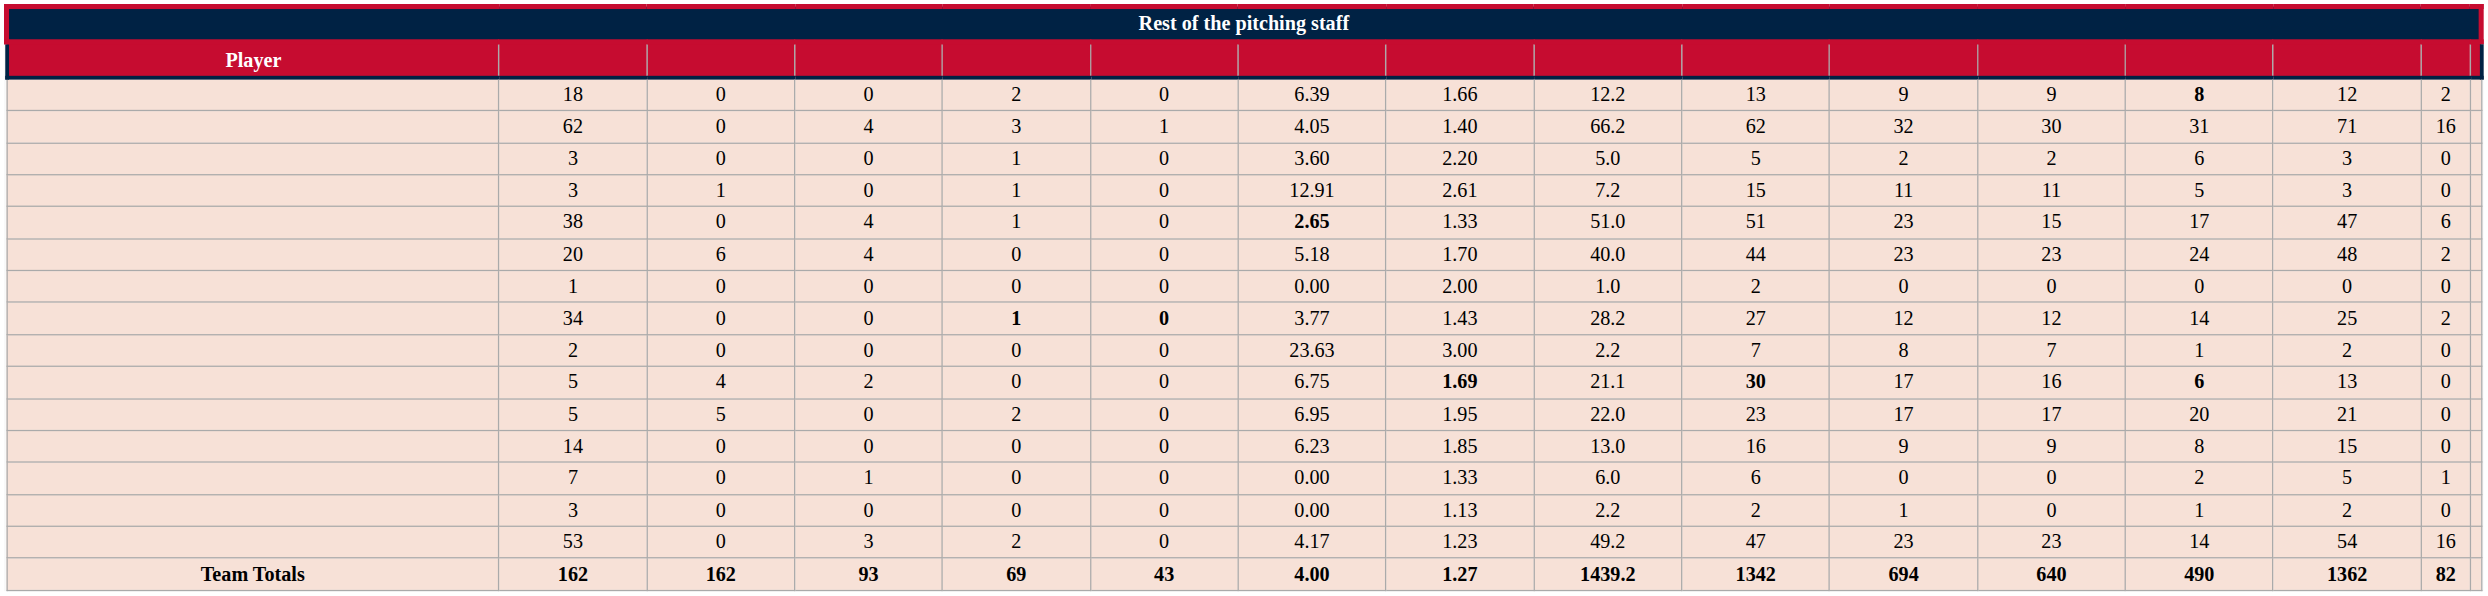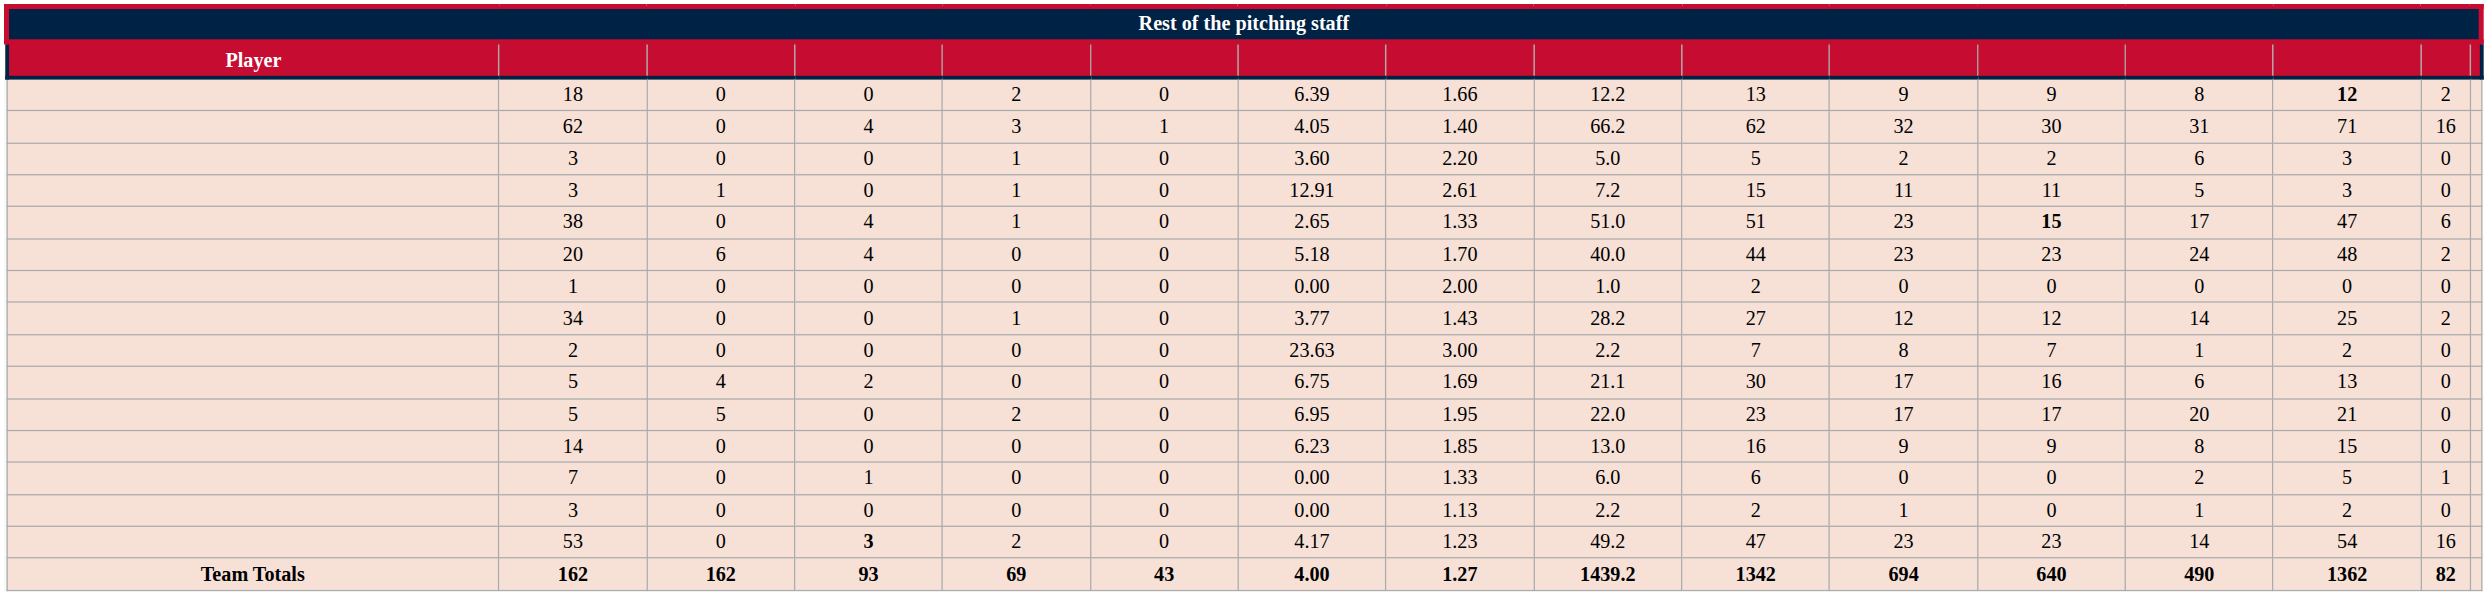(2199, 94) bold -> (2199, 94) normal
(2347, 94) normal -> (2347, 94) bold
(1312, 222) bold -> (1312, 222) normal
(2051, 222) normal -> (2051, 222) bold
(1016, 318) bold -> (1016, 318) normal
(1164, 318) bold -> (1164, 318) normal
(1460, 382) bold -> (1460, 382) normal
(1756, 382) bold -> (1756, 382) normal
(2199, 382) bold -> (2199, 382) normal
(869, 542) normal -> (869, 542) bold
